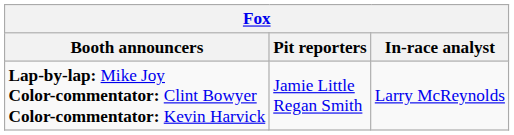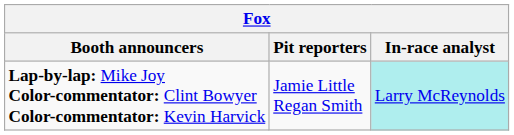(440, 95) no background -> (440, 95) paleturquoise background
